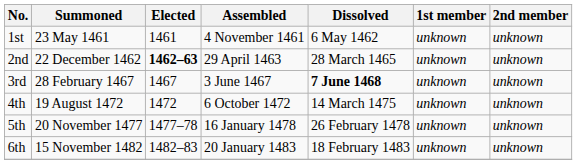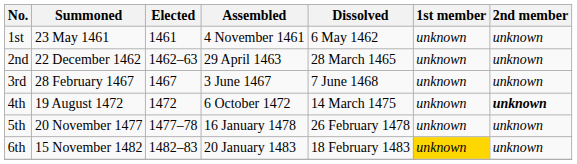(173, 59) bold -> (173, 59) normal
(346, 81) bold -> (345, 81) normal
(518, 103) normal -> (520, 103) bold
(441, 147) no background -> (441, 147) gold background
